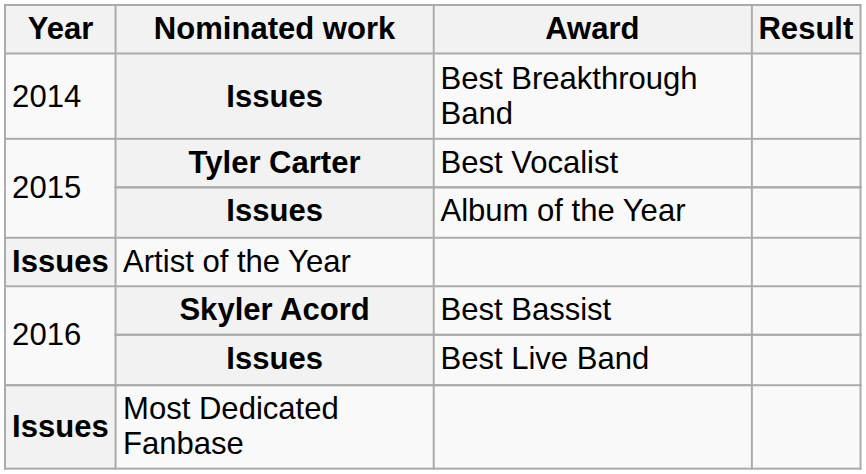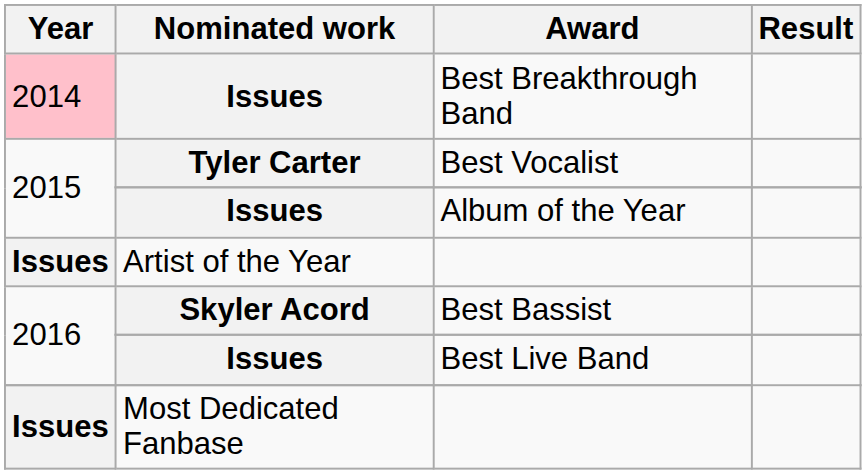(47, 95) no background -> (47, 95) pink background
